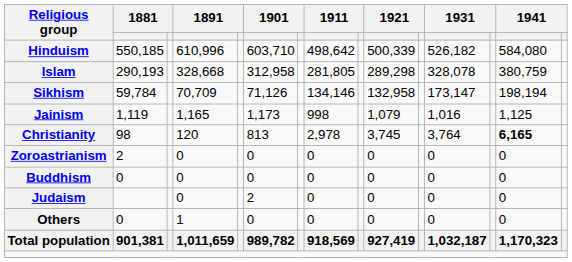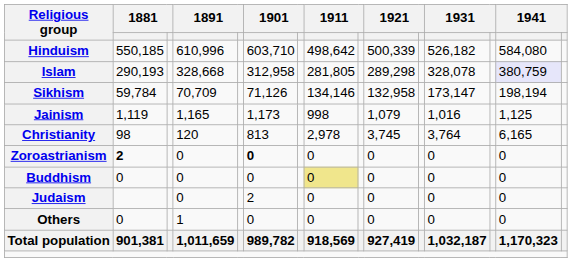(523, 72) no background -> (523, 72) lavender background
(515, 135) bold -> (515, 135) normal
(120, 156) normal -> (120, 156) bold
(250, 156) normal -> (250, 156) bold
(311, 177) no background -> (311, 177) khaki background
